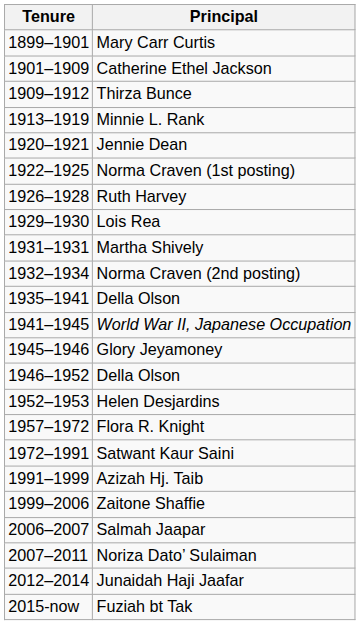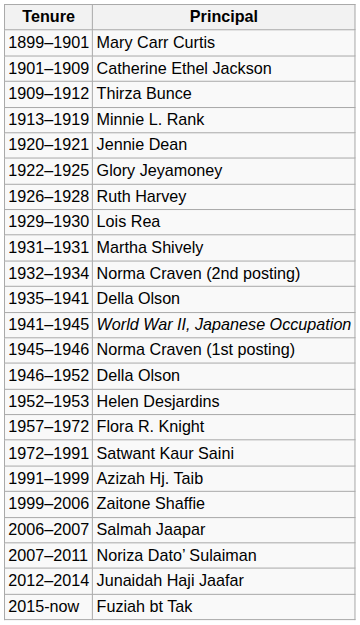(196, 171) Norma Craven (1st posting) -> (159, 171) Glory Jeyamoney
(159, 350) Glory Jeyamoney -> (196, 350) Norma Craven (1st posting)
